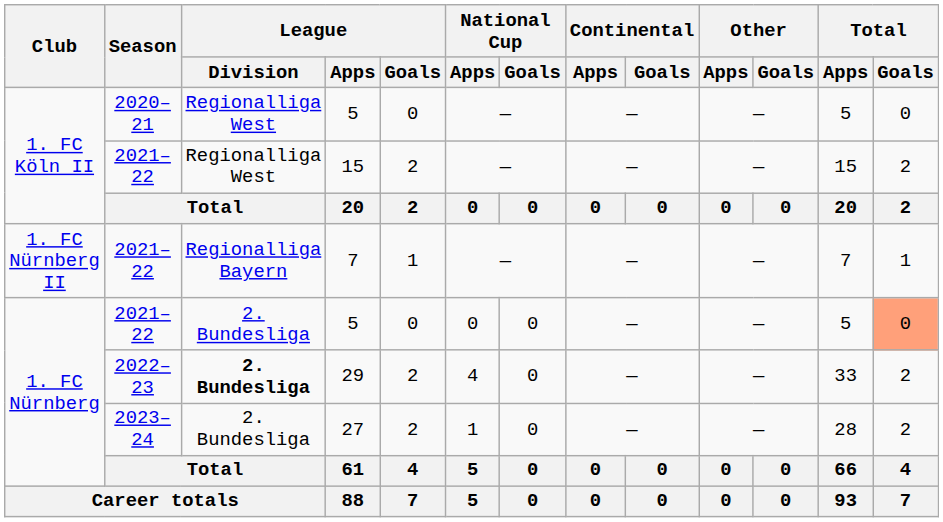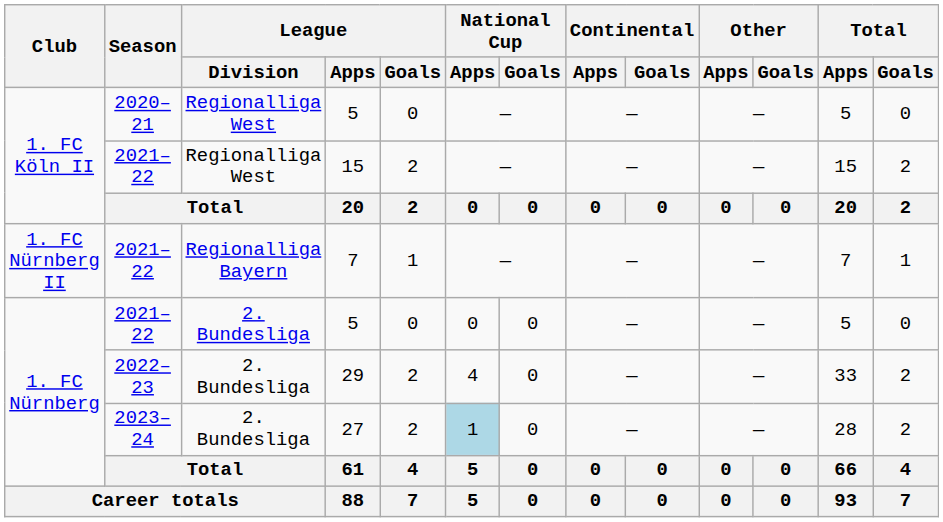(906, 324) lightsalmon background -> (906, 324) no background
(253, 377) bold -> (253, 377) normal
(473, 429) no background -> (473, 429) lightblue background
